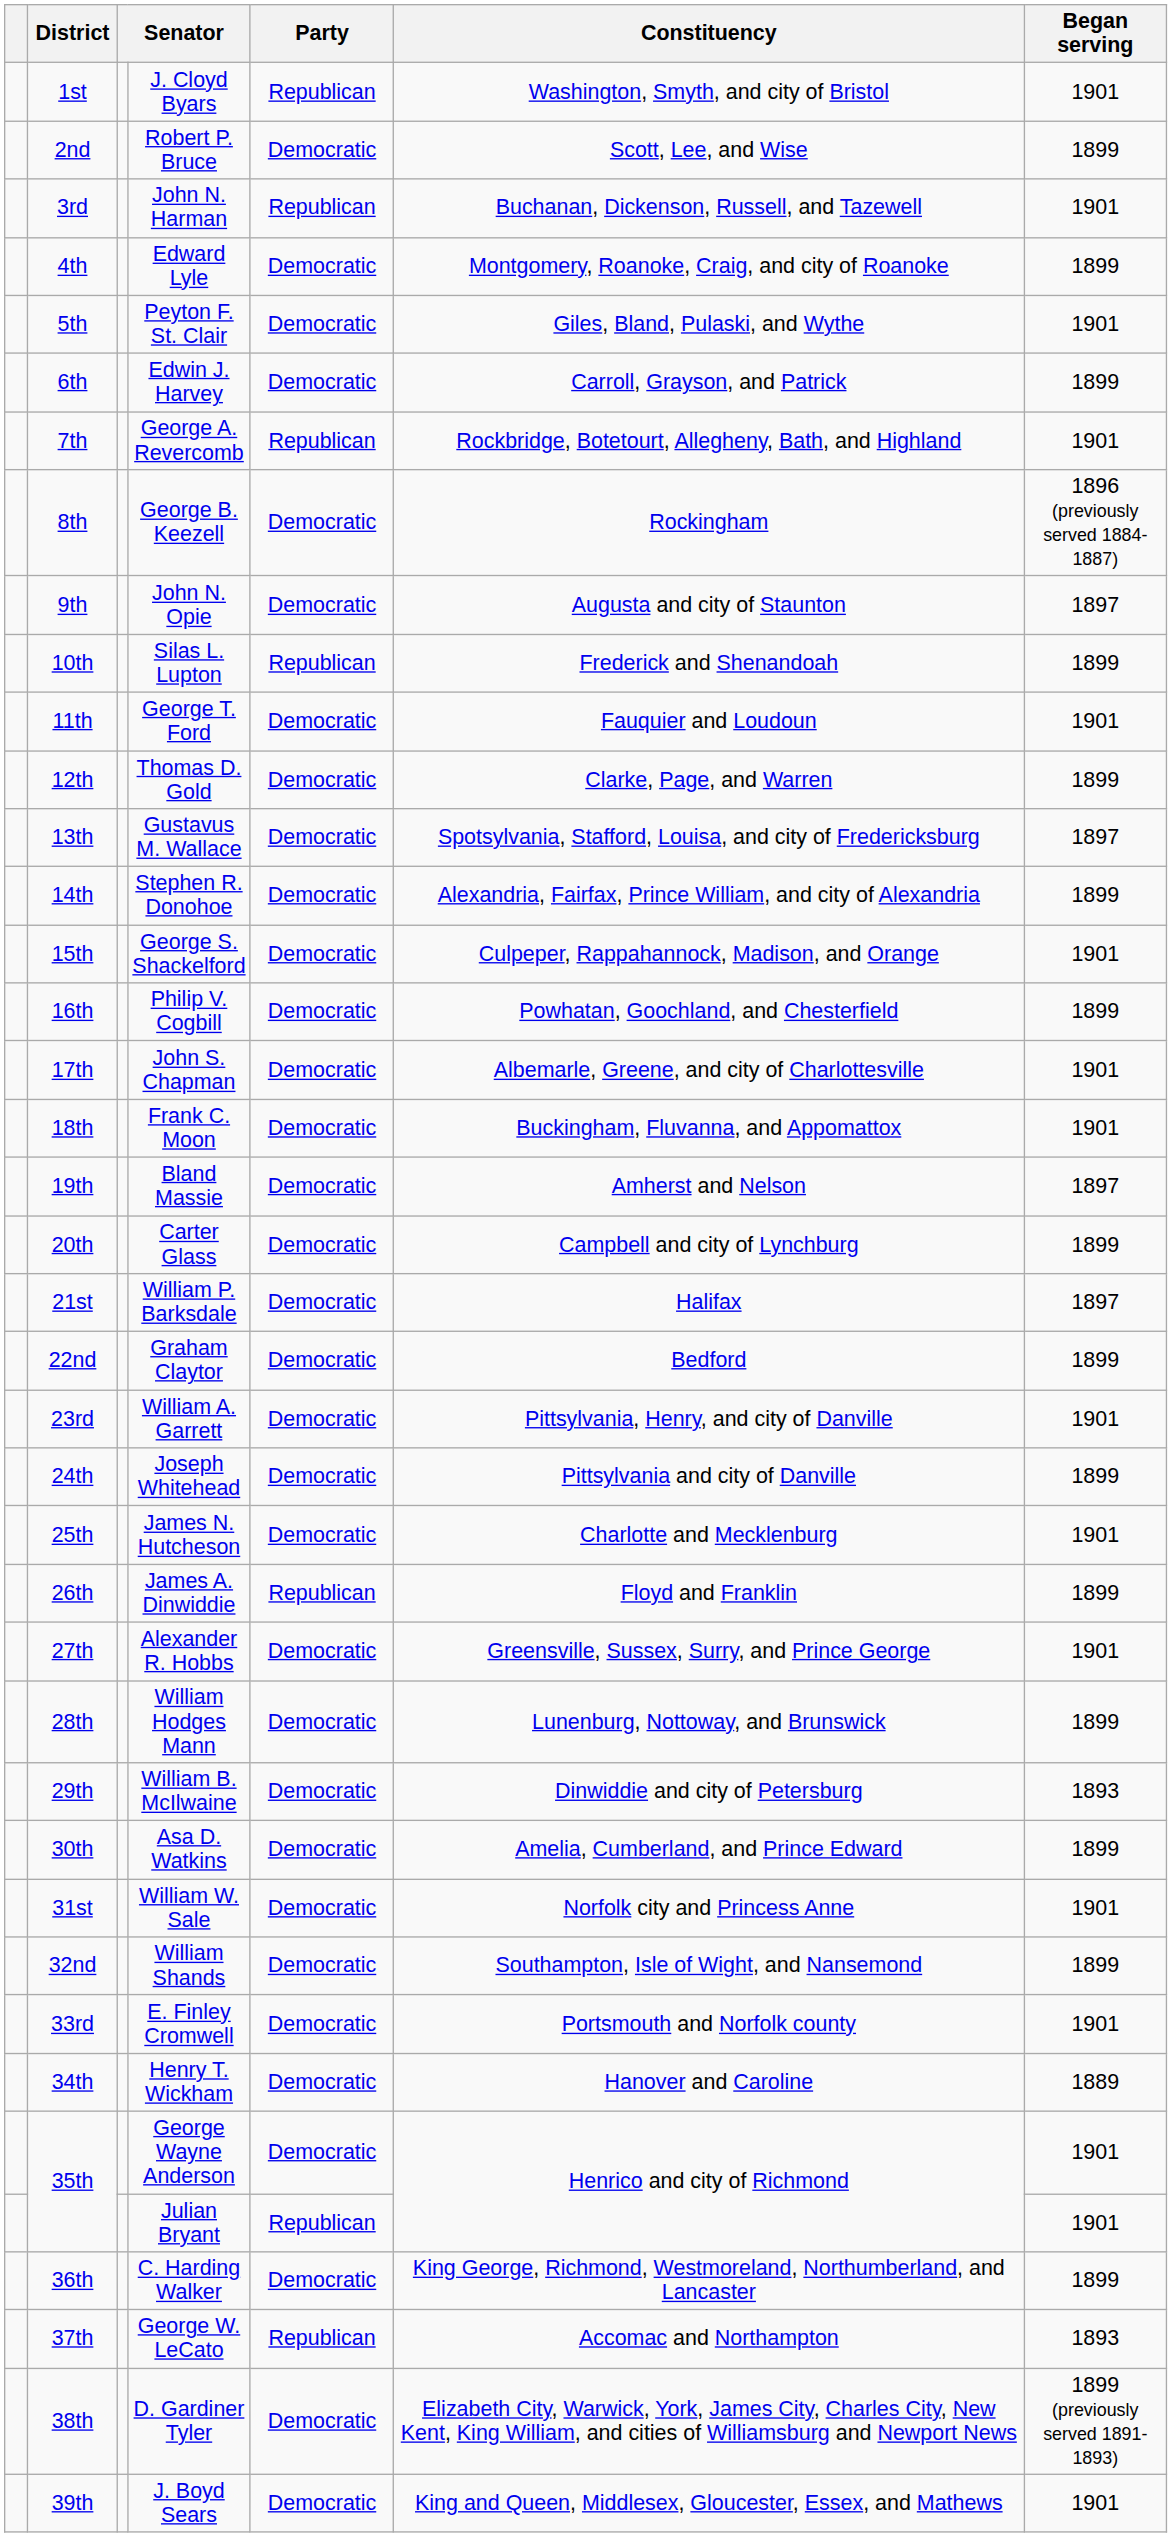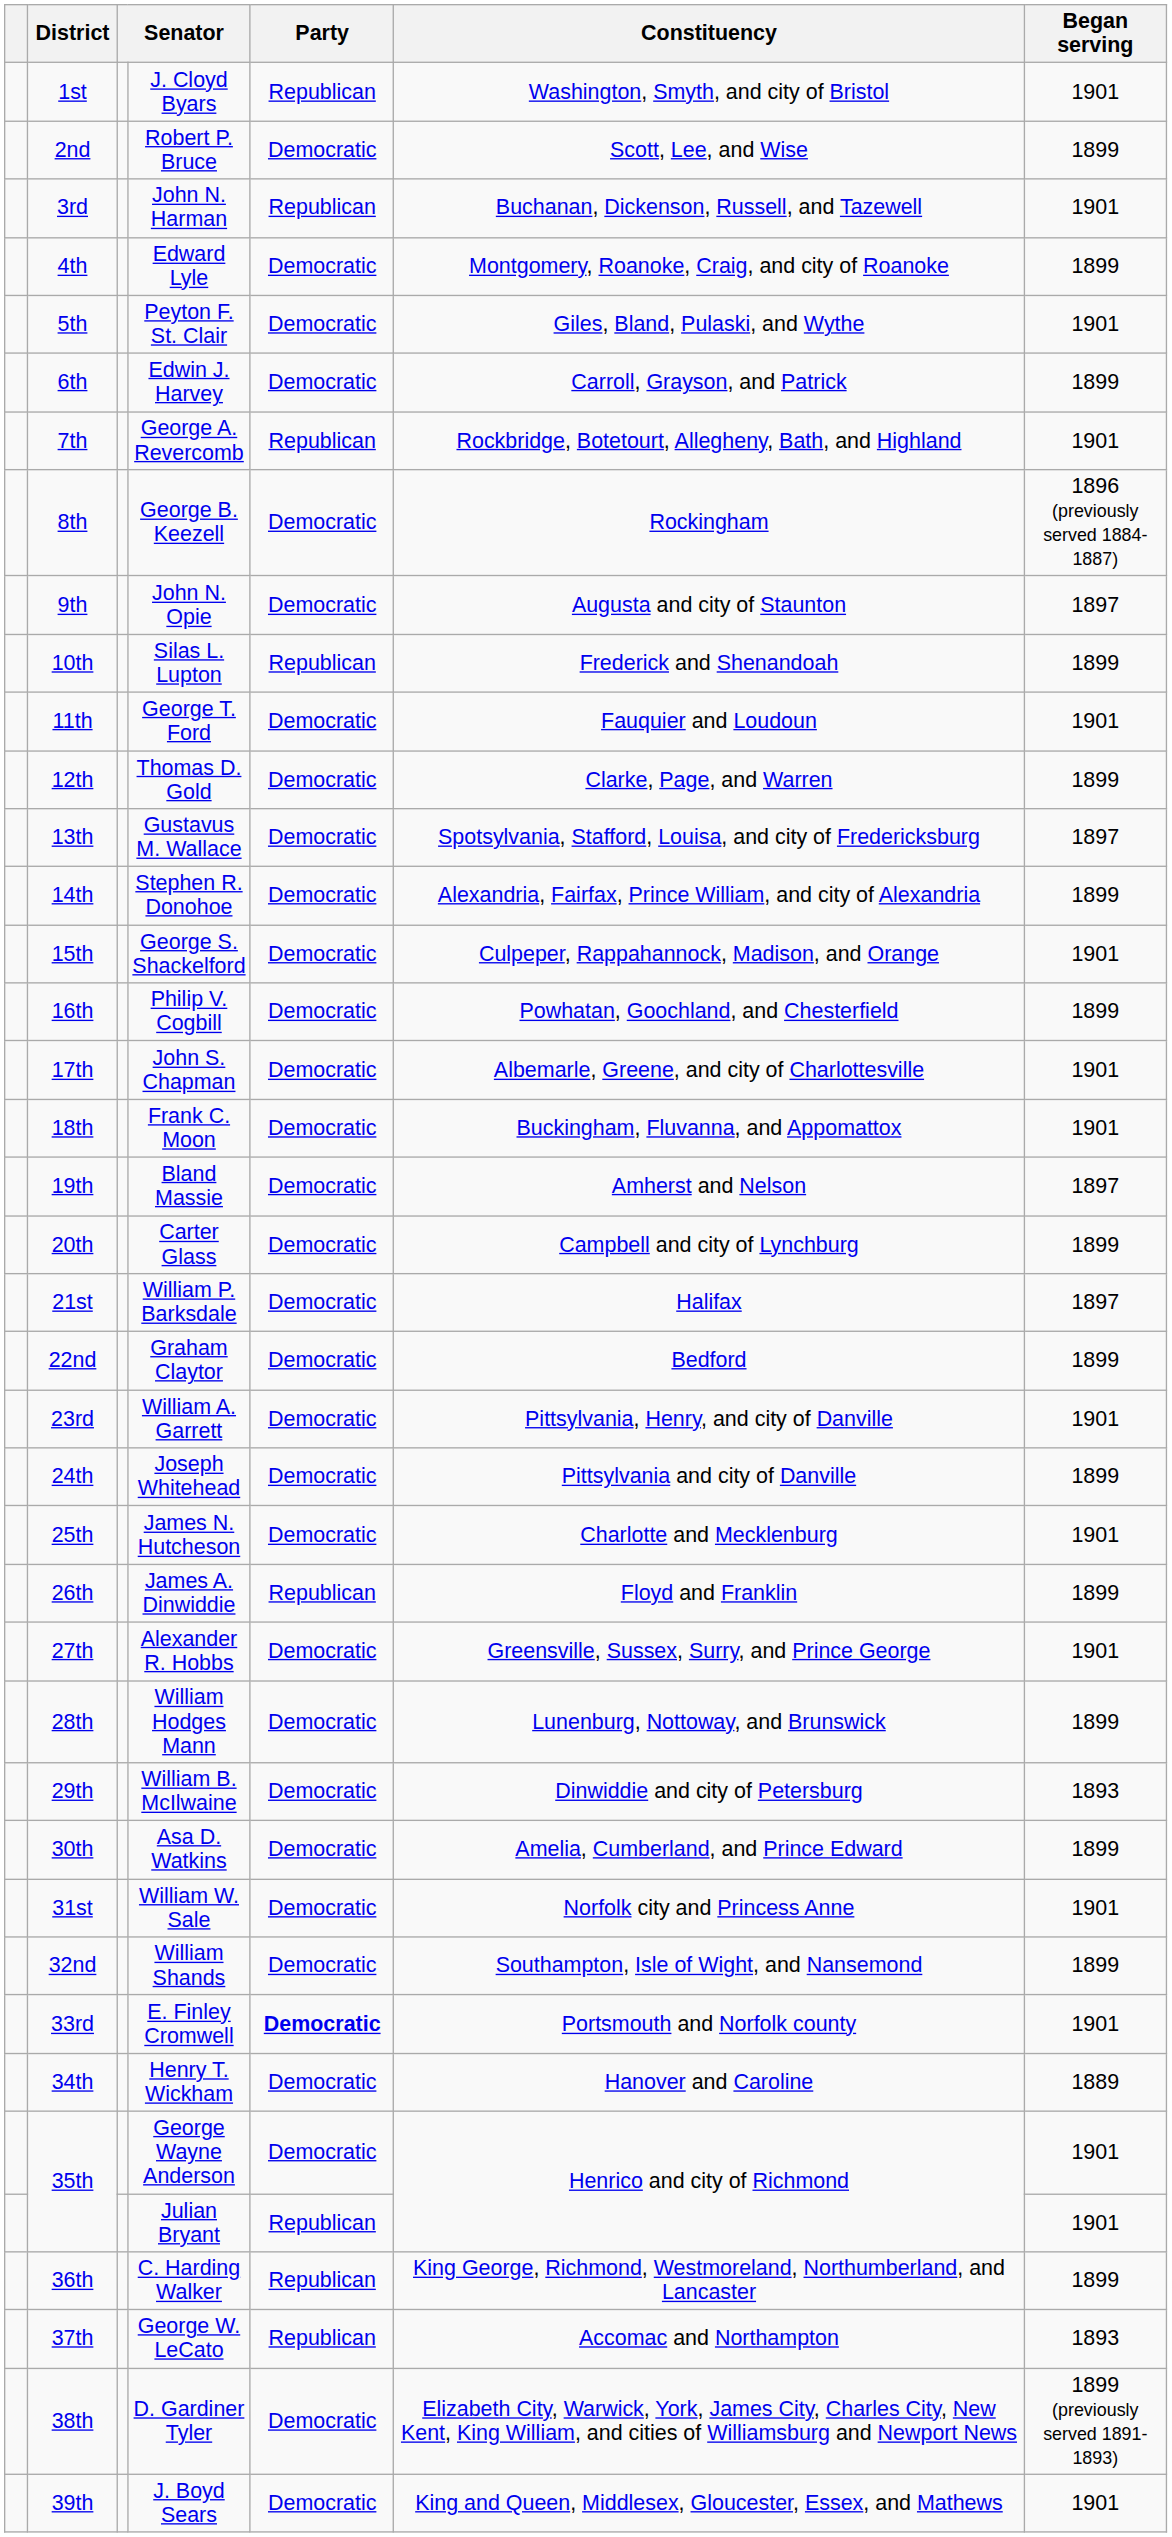(322, 2023) normal -> (322, 2023) bold
(322, 2280) Democratic -> (322, 2280) Republican
